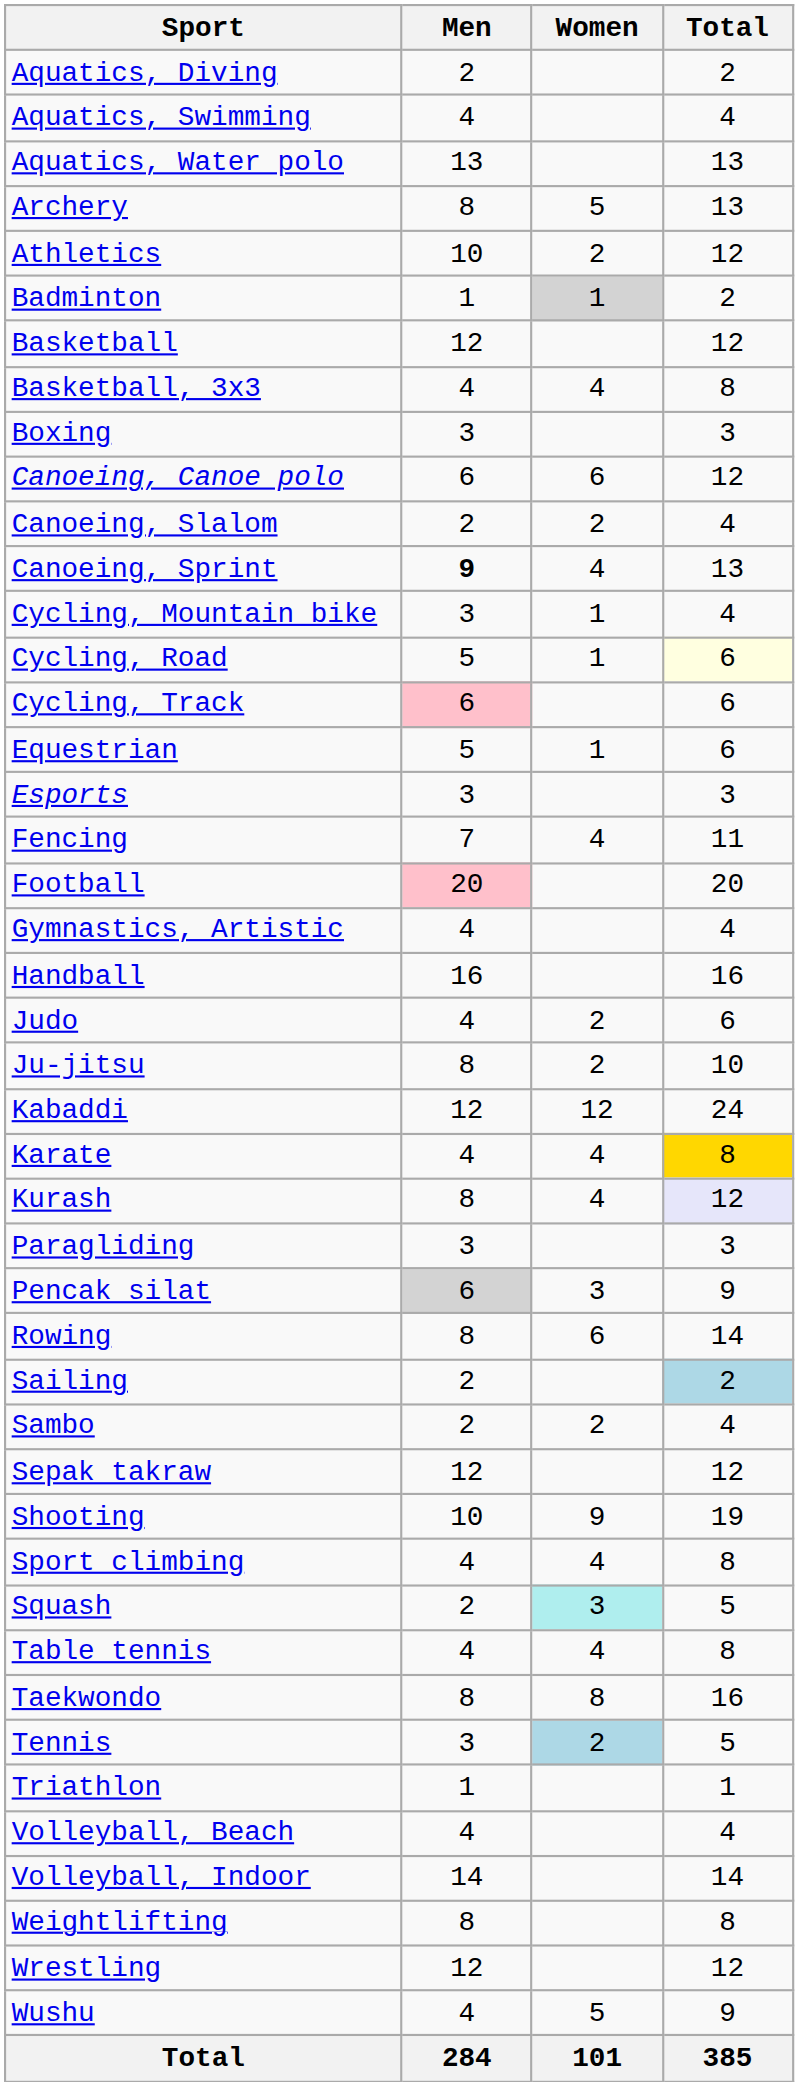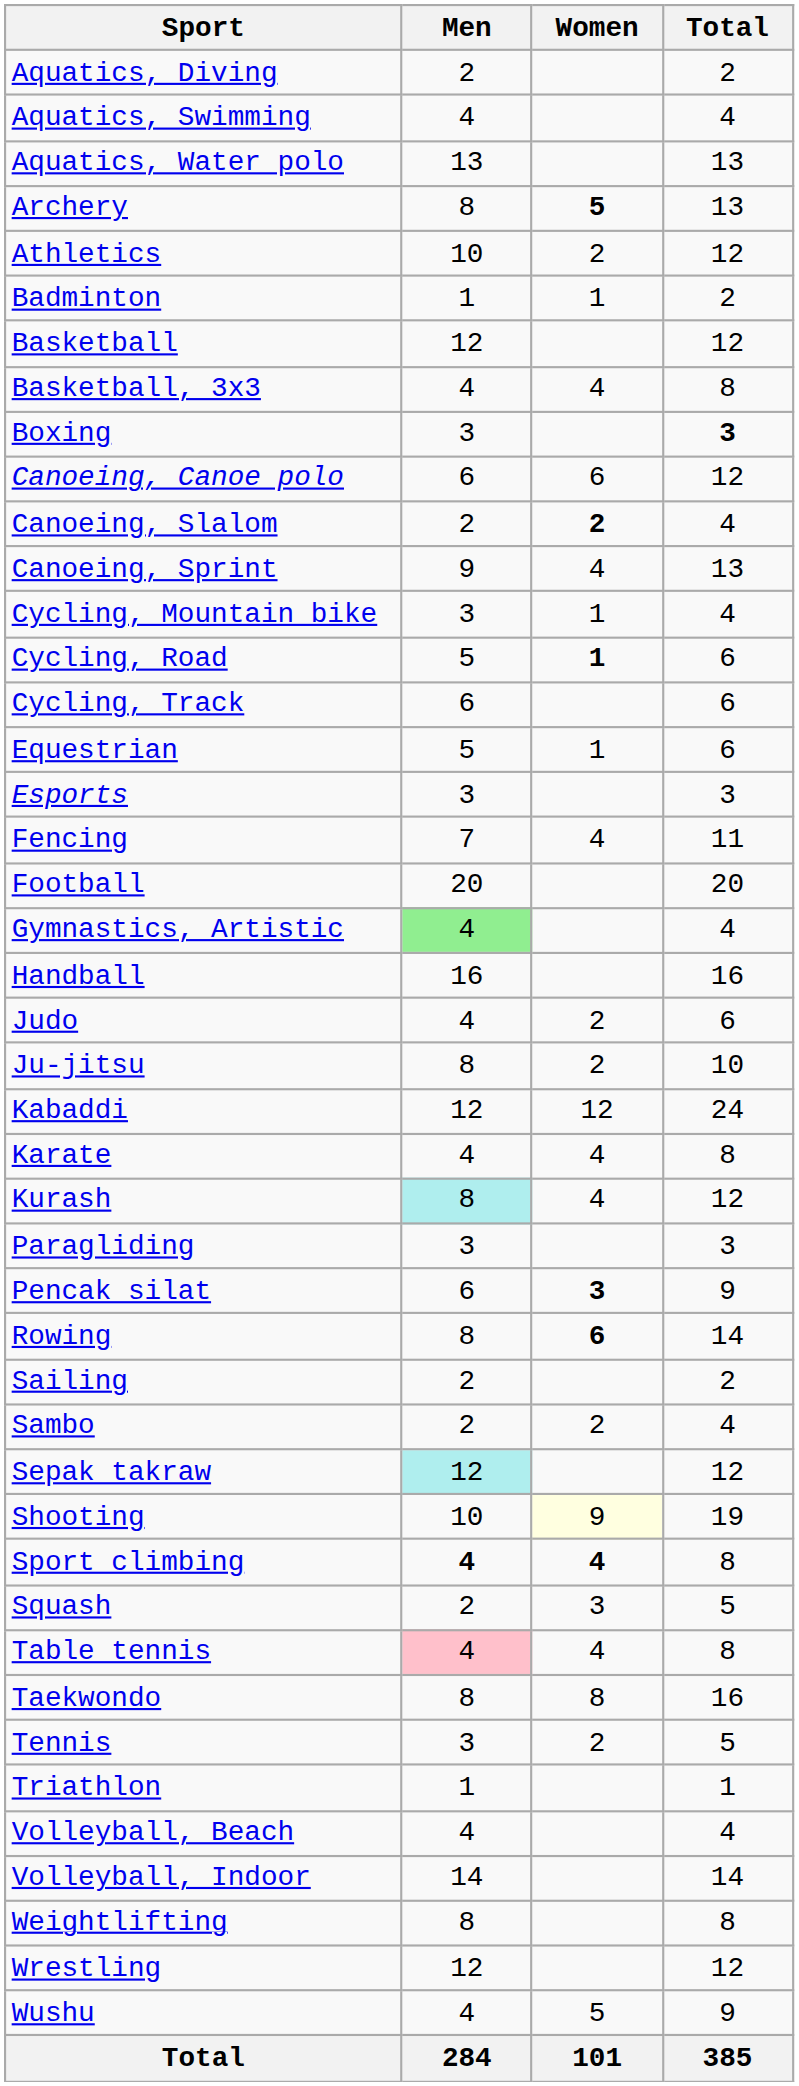(597, 208) normal -> (597, 208) bold
(597, 298) lightgrey background -> (597, 298) no background
(727, 434) normal -> (727, 434) bold
(597, 524) normal -> (597, 524) bold
(467, 569) bold -> (467, 569) normal
(597, 659) normal -> (597, 659) bold
(727, 659) lightyellow background -> (727, 659) no background
(467, 705) pink background -> (467, 705) no background
(467, 885) pink background -> (467, 885) no background
(467, 930) no background -> (467, 930) lightgreen background
(727, 1156) gold background -> (727, 1156) no background
(467, 1201) no background -> (467, 1201) paleturquoise background
(727, 1201) lavender background -> (727, 1201) no background
(467, 1291) lightgrey background -> (467, 1291) no background
(597, 1291) normal -> (597, 1291) bold
(597, 1336) normal -> (597, 1336) bold
(727, 1382) lightblue background -> (727, 1382) no background
(467, 1472) no background -> (467, 1472) paleturquoise background
(597, 1517) no background -> (597, 1517) lightyellow background
(467, 1562) normal -> (467, 1562) bold
(597, 1562) normal -> (597, 1562) bold
(597, 1607) paleturquoise background -> (597, 1607) no background
(467, 1652) no background -> (467, 1652) pink background
(597, 1743) lightblue background -> (597, 1743) no background
